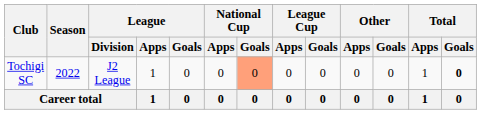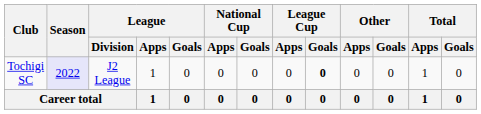(68, 73) no background -> (68, 73) lavender background
(255, 73) lightsalmon background -> (255, 73) no background
(323, 73) normal -> (323, 73) bold
(459, 73) bold -> (459, 73) normal
